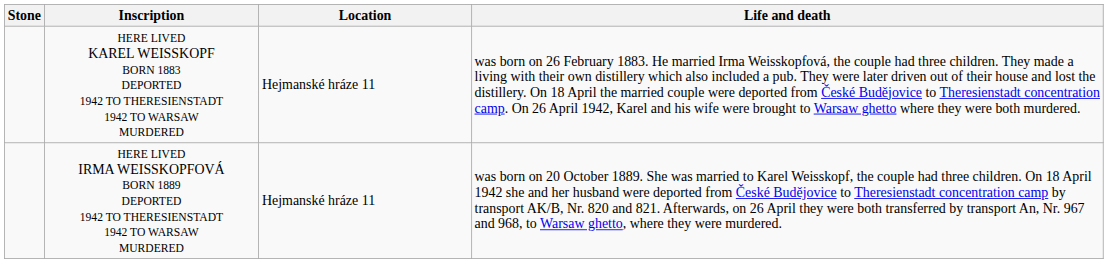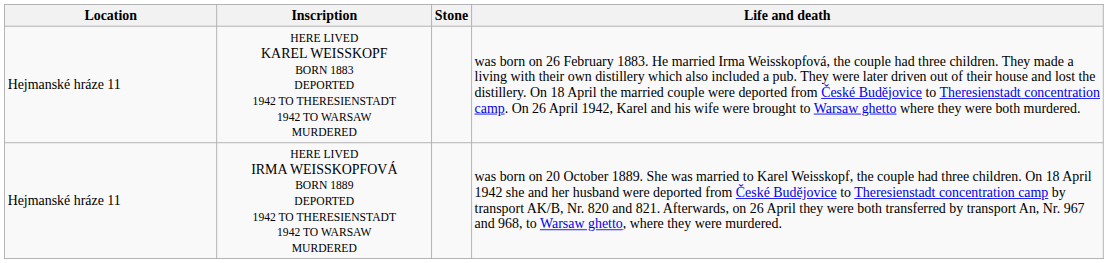columns swapped: (24, 15) <-> (365, 15)
